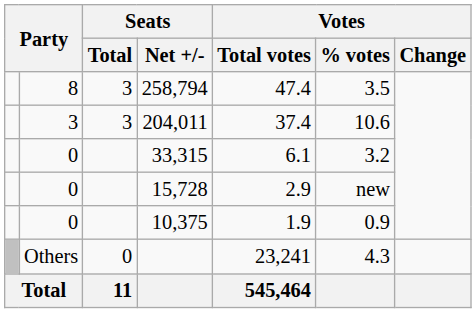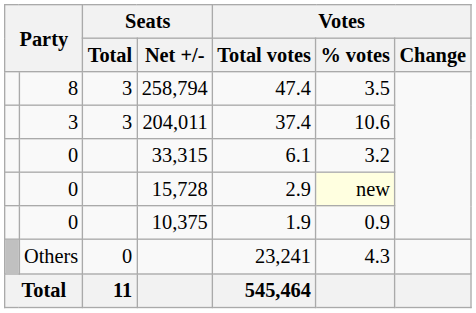(373, 189) no background -> (373, 189) lightyellow background
